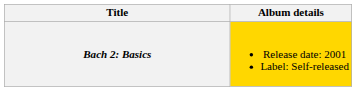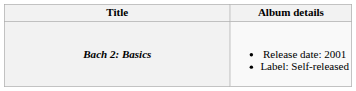(291, 60) gold background -> (291, 60) no background
